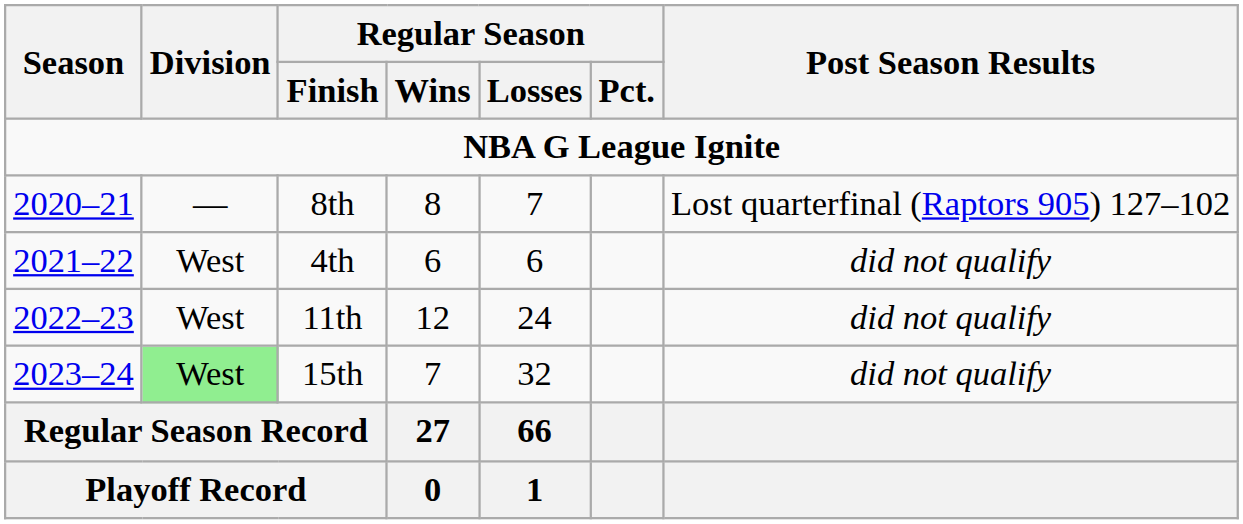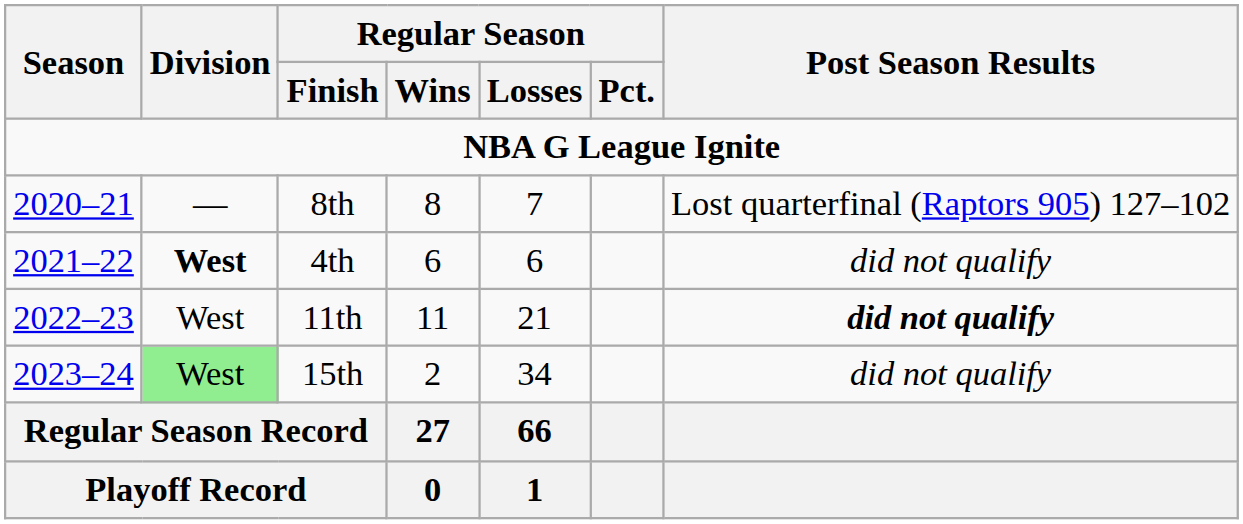(210, 260) normal -> (210, 260) bold
(433, 317) 12 -> (433, 317) 11
(535, 317) 24 -> (535, 317) 21
(951, 317) normal -> (951, 317) bold
(433, 374) 7 -> (433, 374) 2
(535, 374) 32 -> (535, 374) 34
